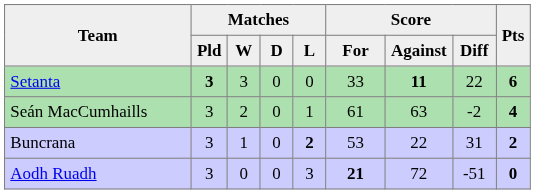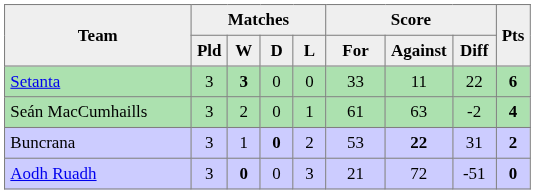(209, 81) bold -> (209, 81) normal
(244, 81) normal -> (244, 81) bold
(419, 81) bold -> (419, 81) normal
(277, 142) normal -> (277, 142) bold
(309, 142) bold -> (309, 142) normal
(419, 142) normal -> (419, 142) bold
(244, 173) normal -> (244, 173) bold
(356, 173) bold -> (356, 173) normal
